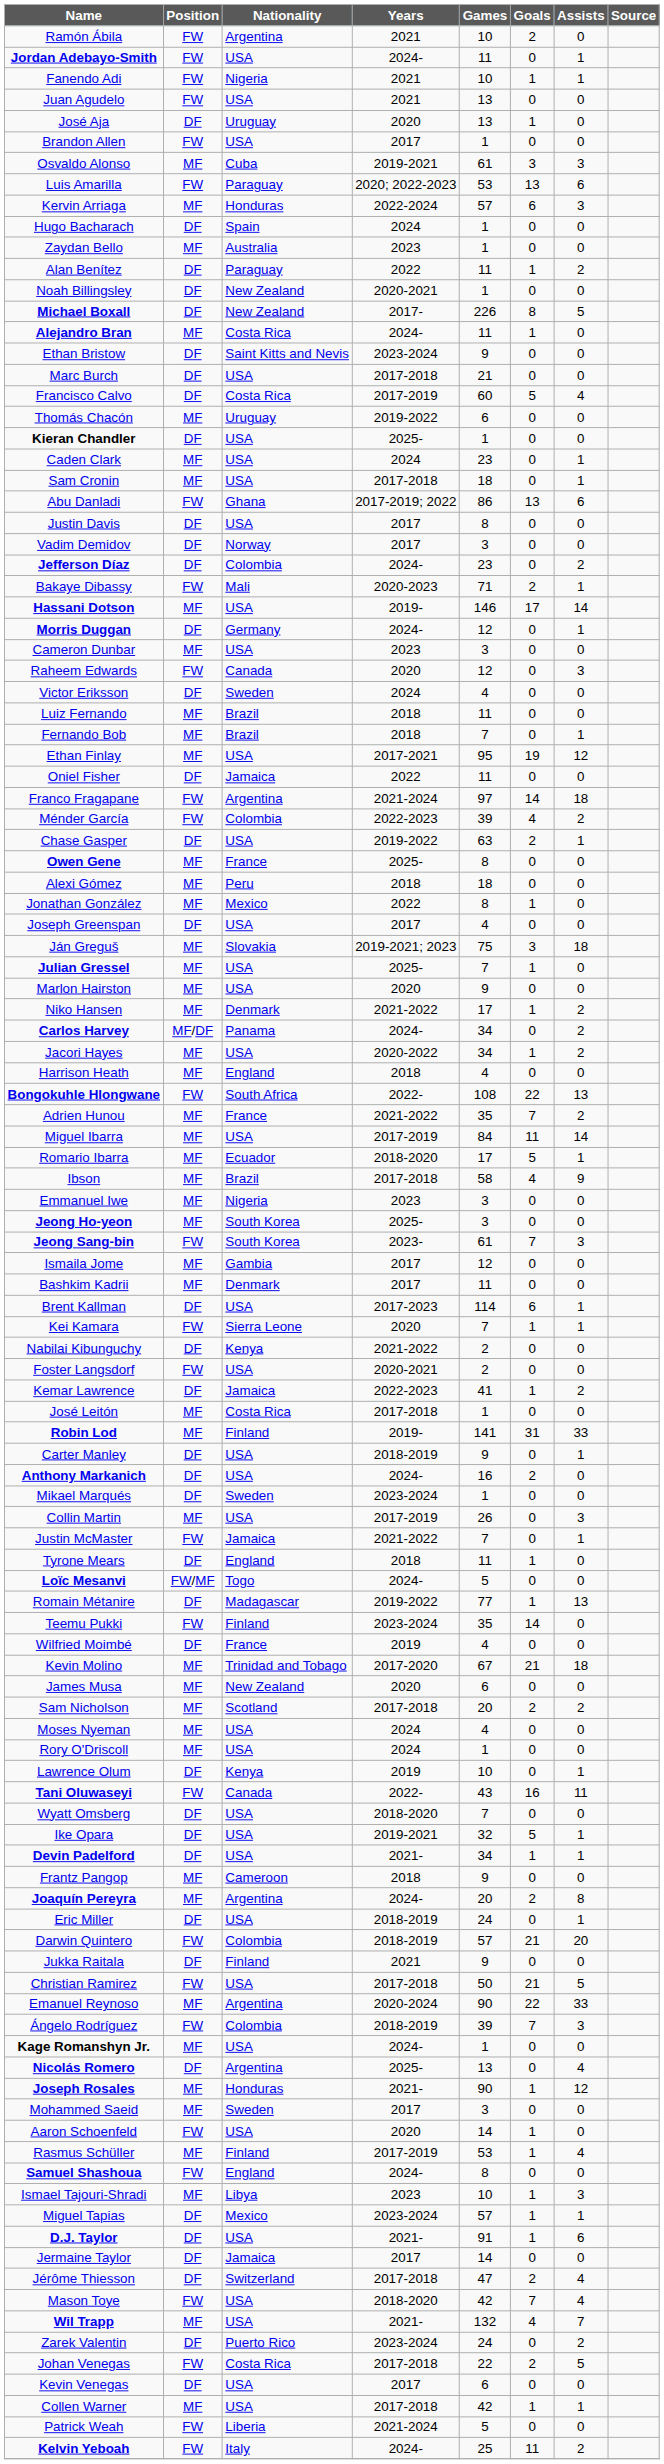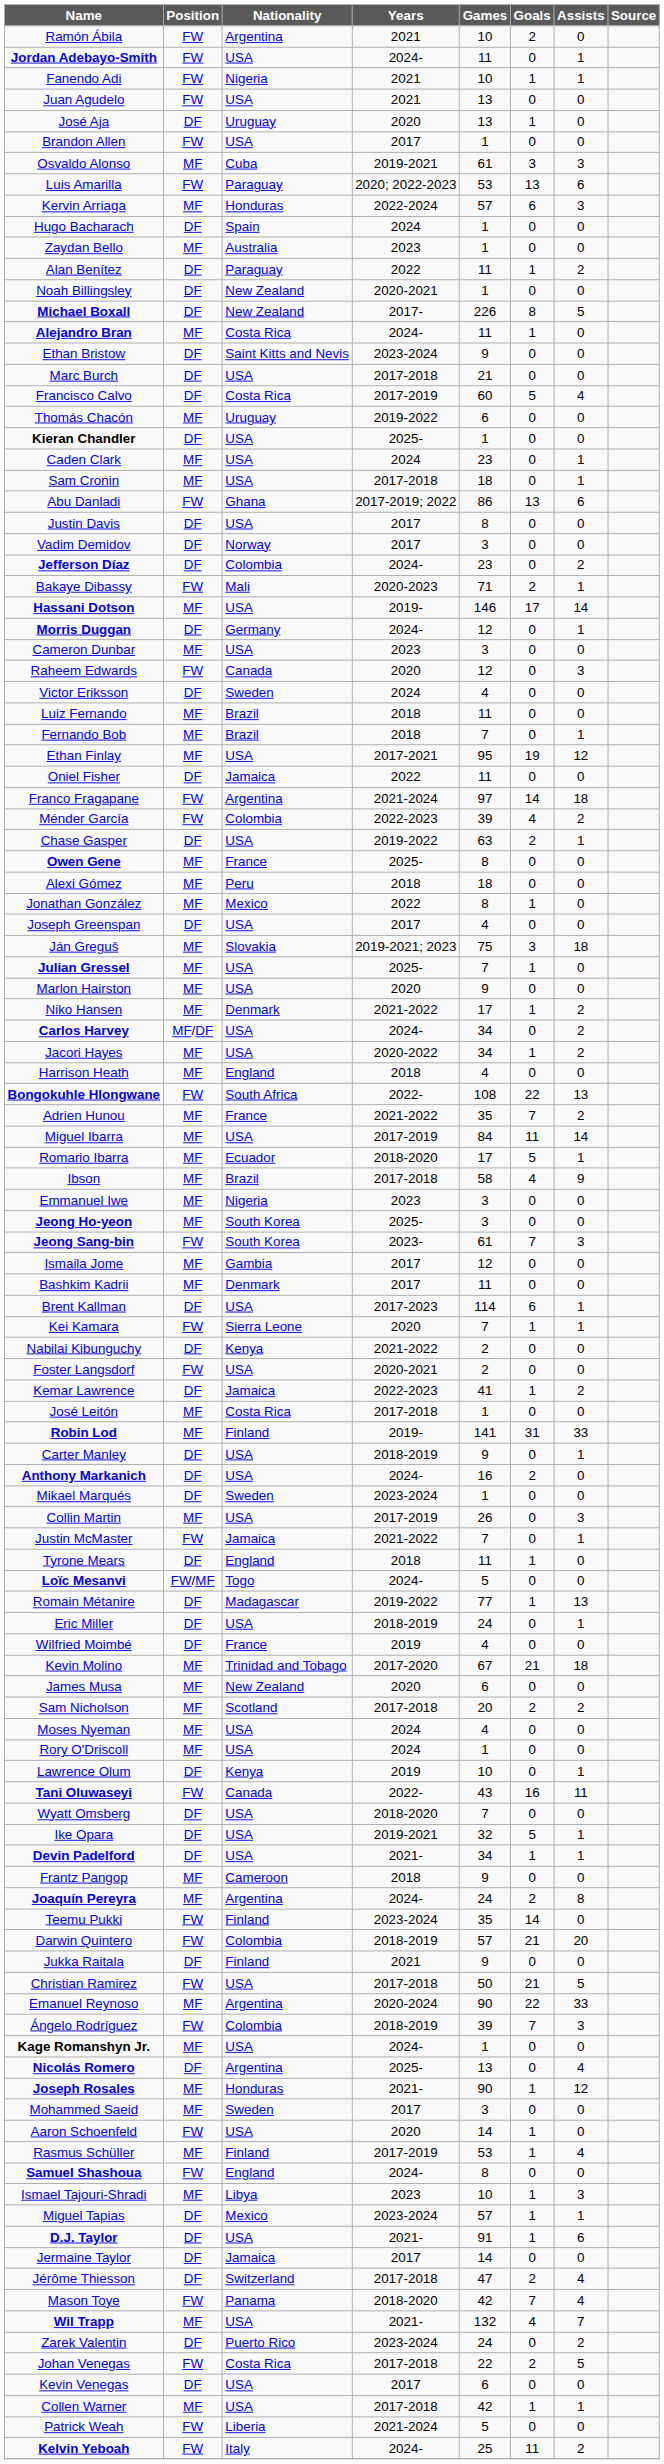(250, 1031) Panama -> (239, 1031) USA
rows swapped: (84, 1920) <-> (84, 1623)
(485, 1898) 20 -> (485, 1898) 24
(239, 2300) USA -> (250, 2300) Panama
